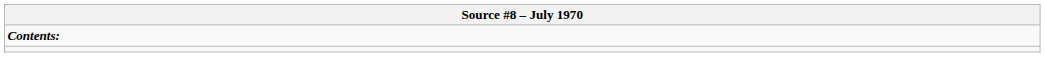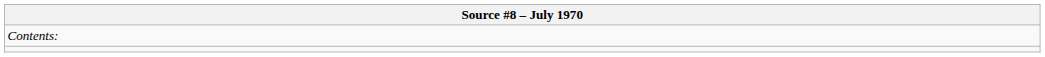(34, 35) bold -> (33, 35) normal
